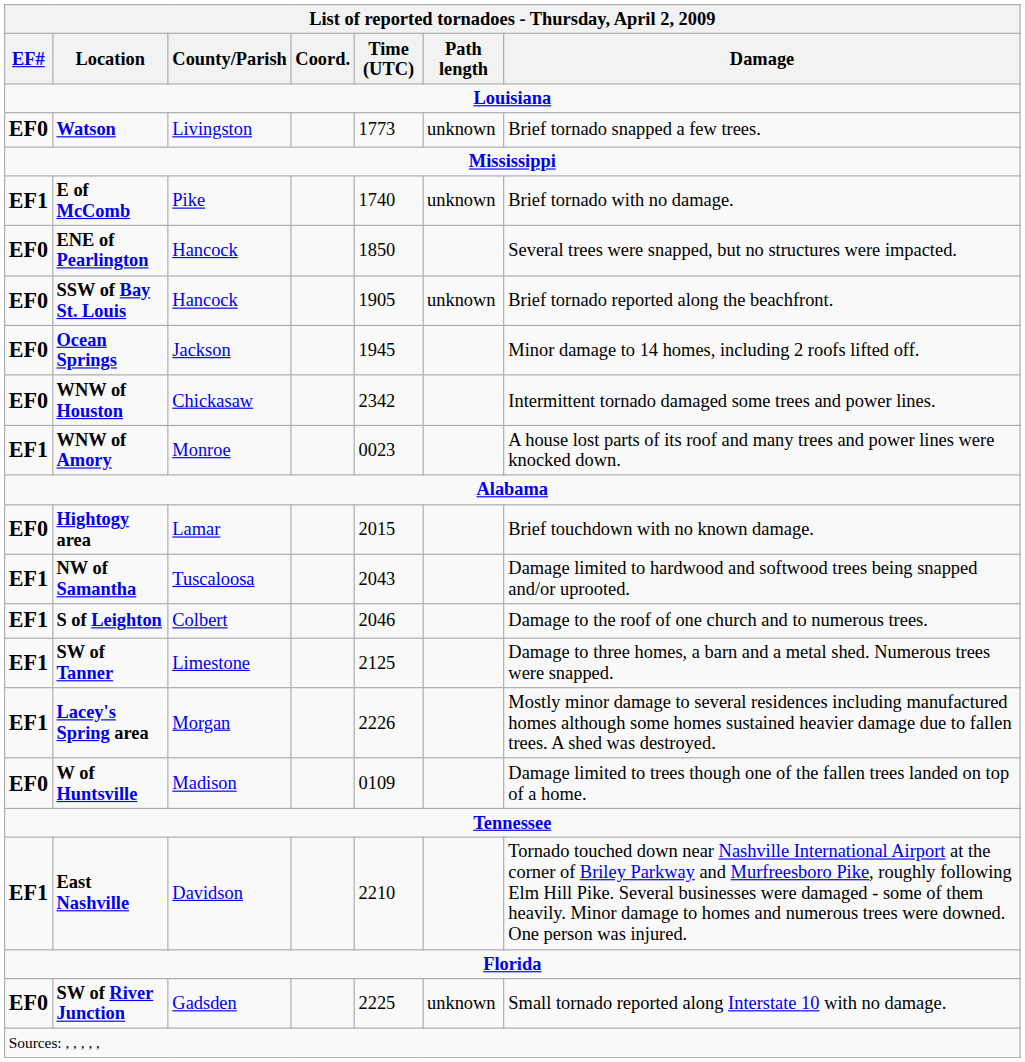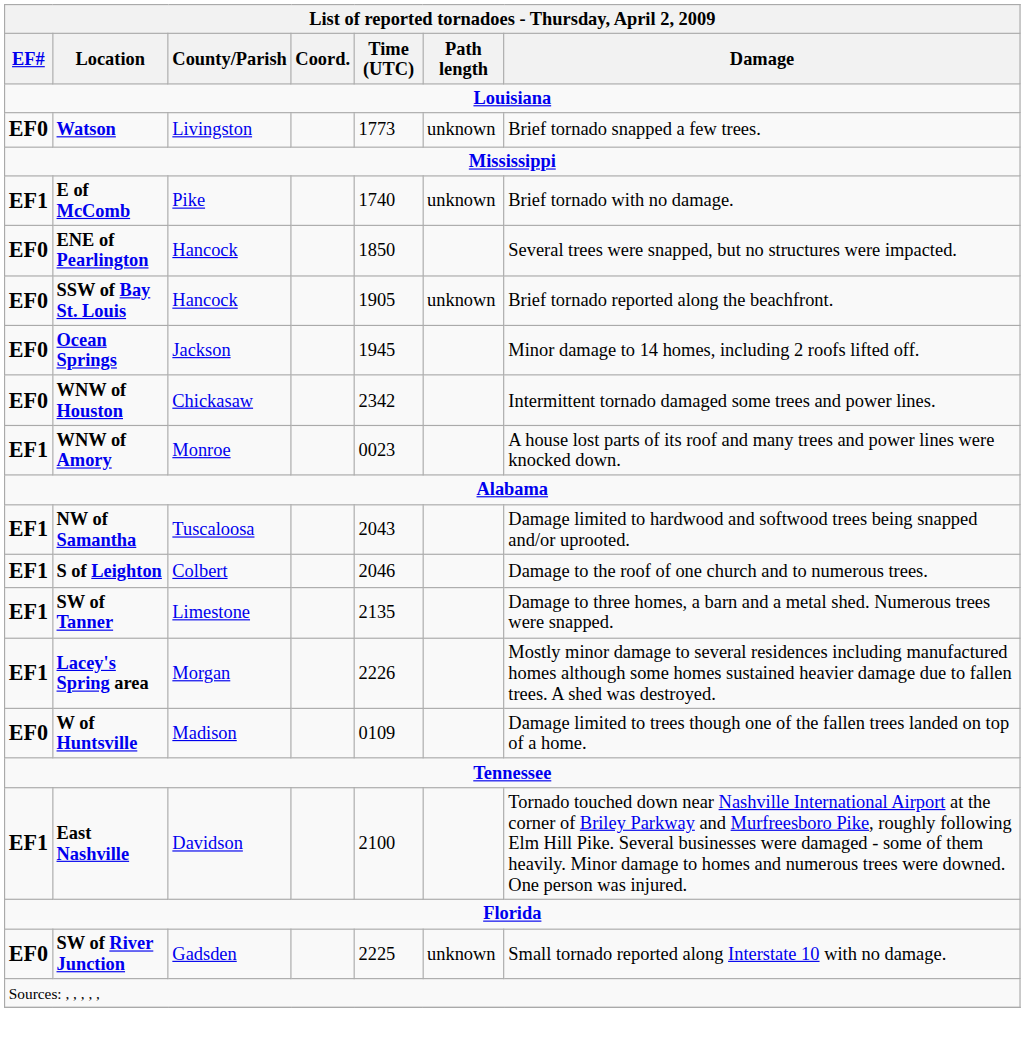- row: (93, 529)
(377, 662) 2125 -> (377, 612) 2135
(377, 893) 2210 -> (377, 843) 2100
